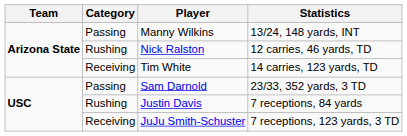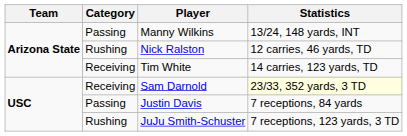(106, 85) Passing -> (110, 85) Receiving
(308, 85) no background -> (308, 85) lightyellow background
(106, 103) Rushing -> (106, 103) Passing
(110, 121) Receiving -> (106, 121) Rushing
